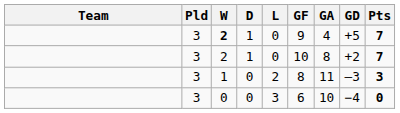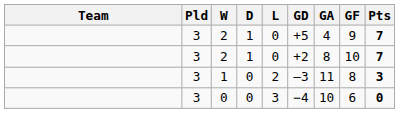columns swapped: (301, 15) <-> (352, 15)
(224, 36) bold -> (224, 36) normal
